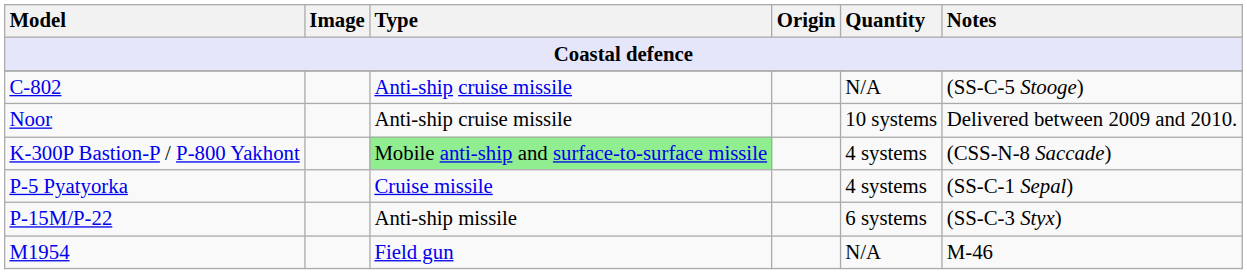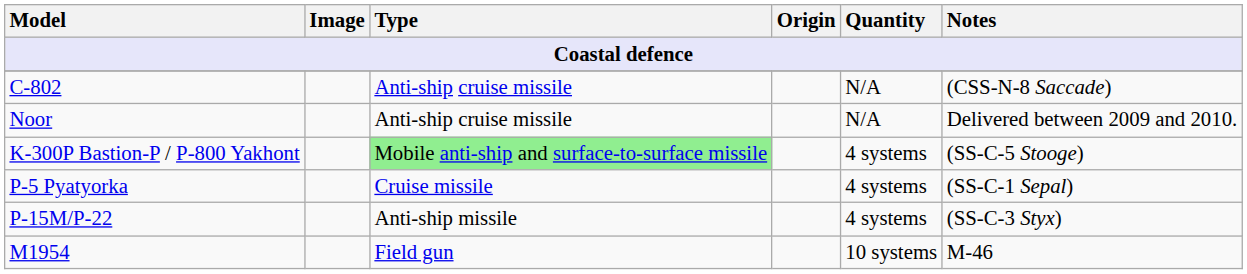(1015, 86) (SS-C-5 Stooge) -> (1029, 86) (CSS-N-8 Saccade)
(891, 119) 10 systems -> (863, 119) N/A
(1029, 152) (CSS-N-8 Saccade) -> (1015, 152) (SS-C-5 Stooge)
(886, 218) 6 systems -> (886, 218) 4 systems
(863, 251) N/A -> (891, 251) 10 systems
